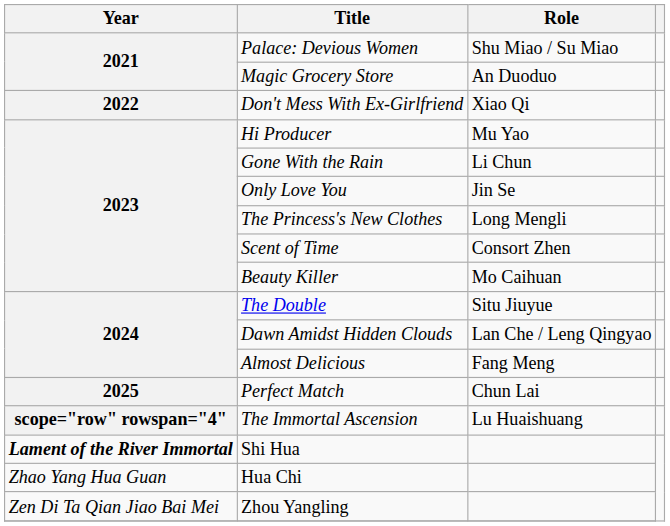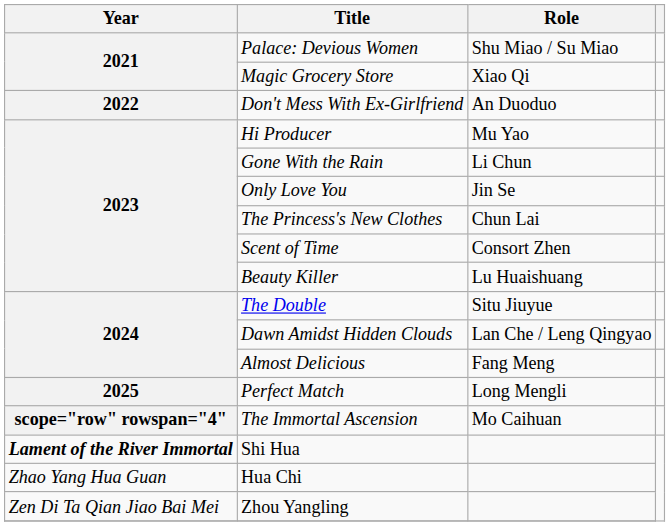(514, 76) An Duoduo -> (501, 76) Xiao Qi
(501, 104) Xiao Qi -> (514, 104) An Duoduo
(519, 219) Long Mengli -> (506, 219) Chun Lai
(517, 276) Mo Caihuan -> (527, 276) Lu Huaishuang
(506, 391) Chun Lai -> (519, 391) Long Mengli
(527, 420) Lu Huaishuang -> (517, 420) Mo Caihuan
